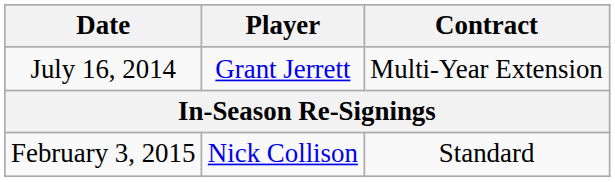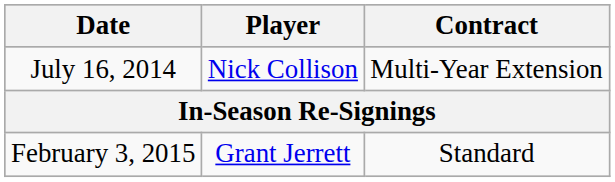(283, 68) Grant Jerrett -> (283, 68) Nick Collison
(283, 153) Nick Collison -> (283, 153) Grant Jerrett
